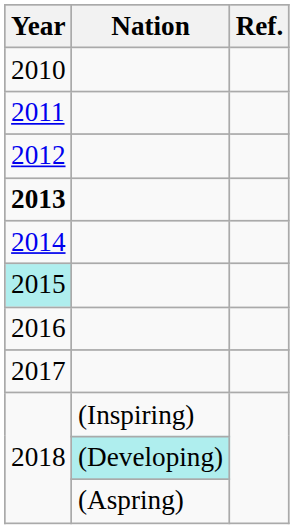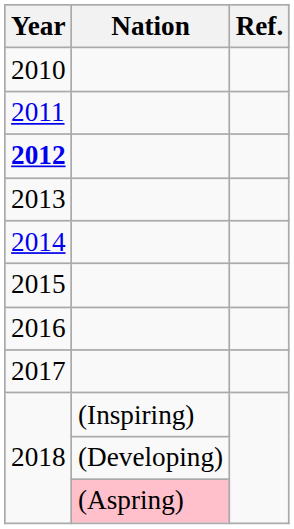(38, 155) normal -> (38, 155) bold
(38, 198) bold -> (38, 198) normal
(38, 284) paleturquoise background -> (38, 284) no background
(151, 457) paleturquoise background -> (151, 457) no background
(131, 500) no background -> (131, 500) pink background
